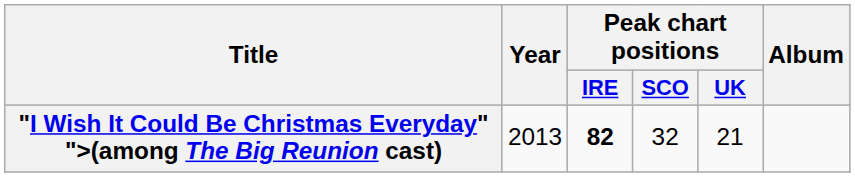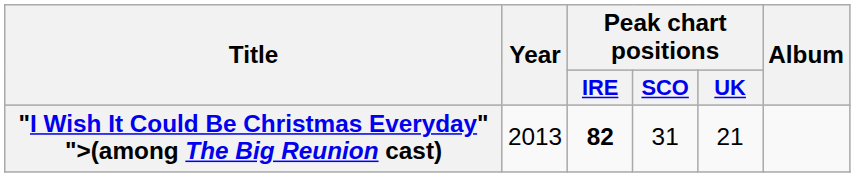(665, 137) 32 -> (665, 137) 31
